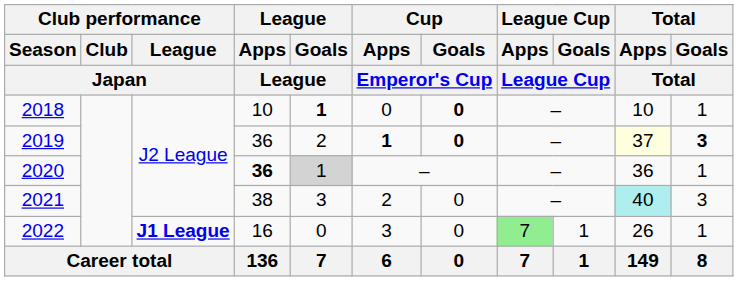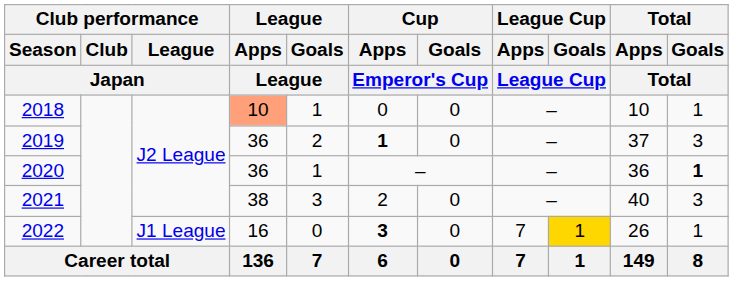(262, 110) no background -> (258, 110) lightsalmon background
(321, 110) bold -> (317, 110) normal
(459, 110) bold -> (455, 110) normal
(459, 140) bold -> (455, 140) normal
(643, 140) lightyellow background -> (639, 140) no background
(702, 140) bold -> (698, 140) normal
(262, 170) bold -> (258, 170) normal
(321, 170) lightgrey background -> (317, 170) no background
(702, 170) normal -> (698, 170) bold
(643, 200) paleturquoise background -> (639, 200) no background
(183, 230) bold -> (181, 230) normal
(387, 230) normal -> (382, 230) bold
(525, 230) lightgreen background -> (521, 230) no background
(584, 230) no background -> (580, 230) gold background
